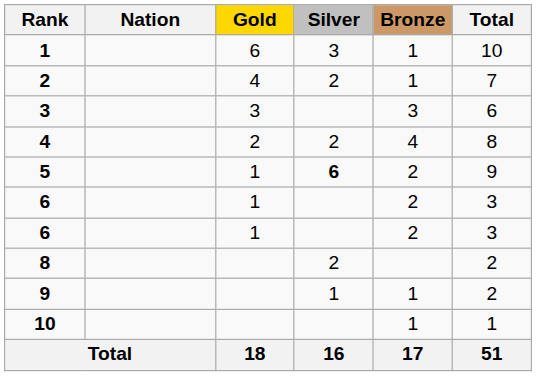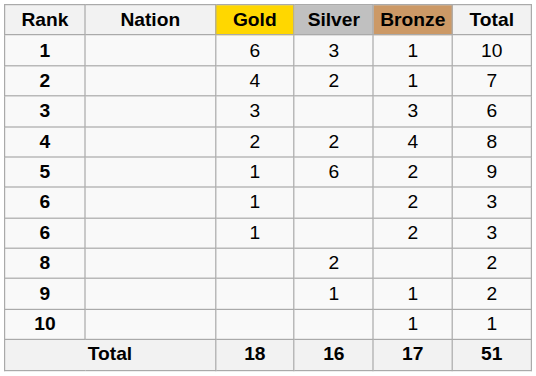(334, 171) bold -> (334, 171) normal
